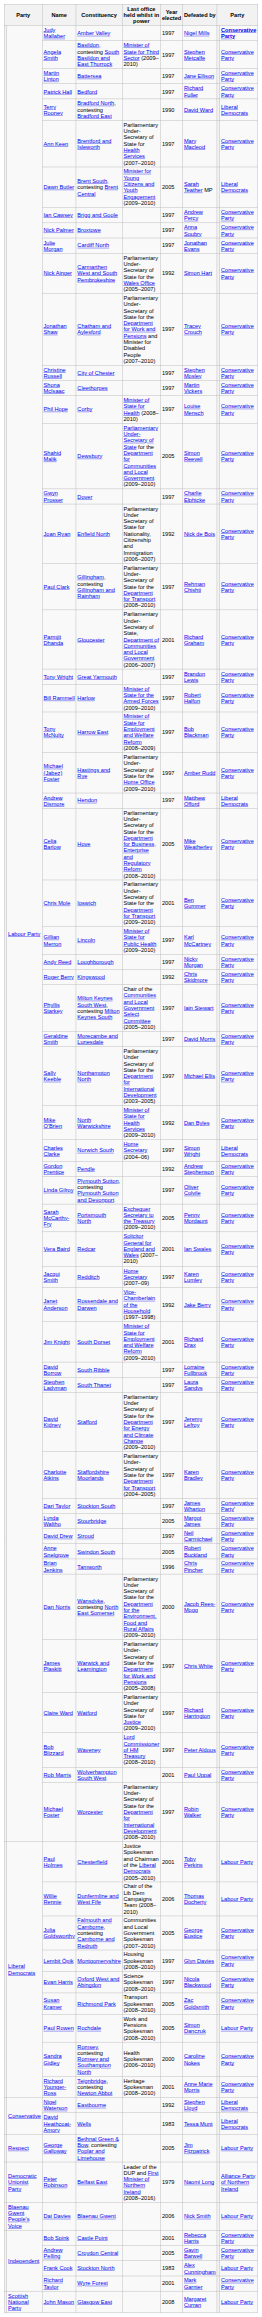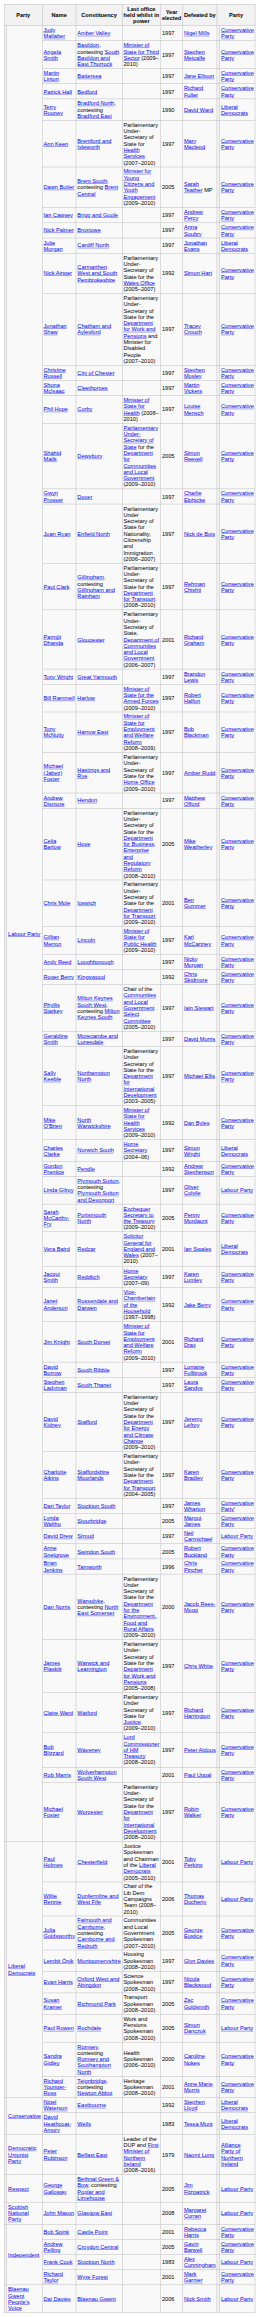(239, 33) bold -> (237, 33) normal
(235, 188) Liberal Democrats -> (237, 188) Conservative Party
(237, 246) Conservative Party -> (235, 246) Liberal Democrats
(168, 534) 1992 -> (168, 534) 1997
(235, 801) Liberal Democrats -> (237, 801) Conservative Party
(237, 1191) Conservative Party -> (237, 1191) Labour Party
(237, 1249) Conservative Party -> (235, 1249) Liberal Democrats
(237, 1536) Conservative Party -> (237, 1536) Labour Party
rows swapped: (55, 2183) <-> (55, 2148)
rows swapped: (59, 2302) <-> (57, 2217)
